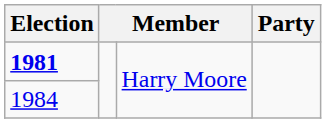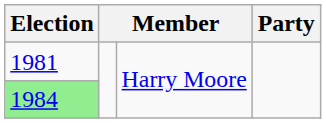(34, 61) bold -> (34, 61) normal
(34, 99) no background -> (34, 99) lightgreen background
